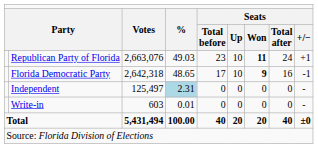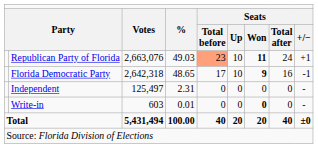(221, 58) no background -> (221, 58) lightsalmon background
(186, 89) lightblue background -> (186, 89) no background
(264, 105) normal -> (264, 105) bold
